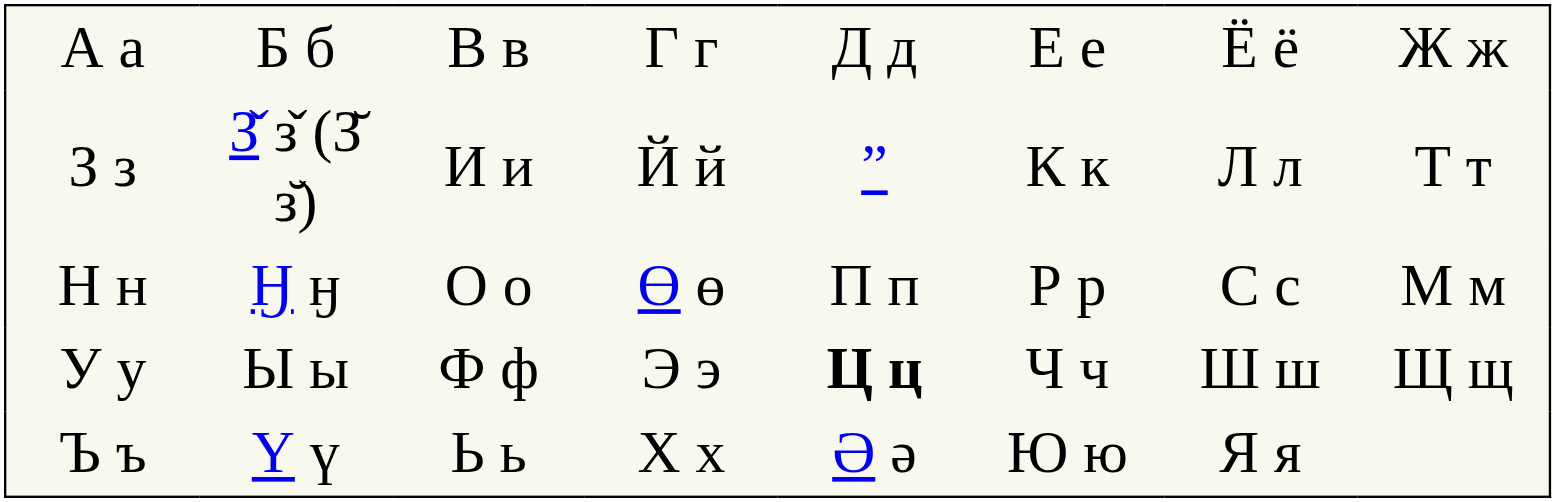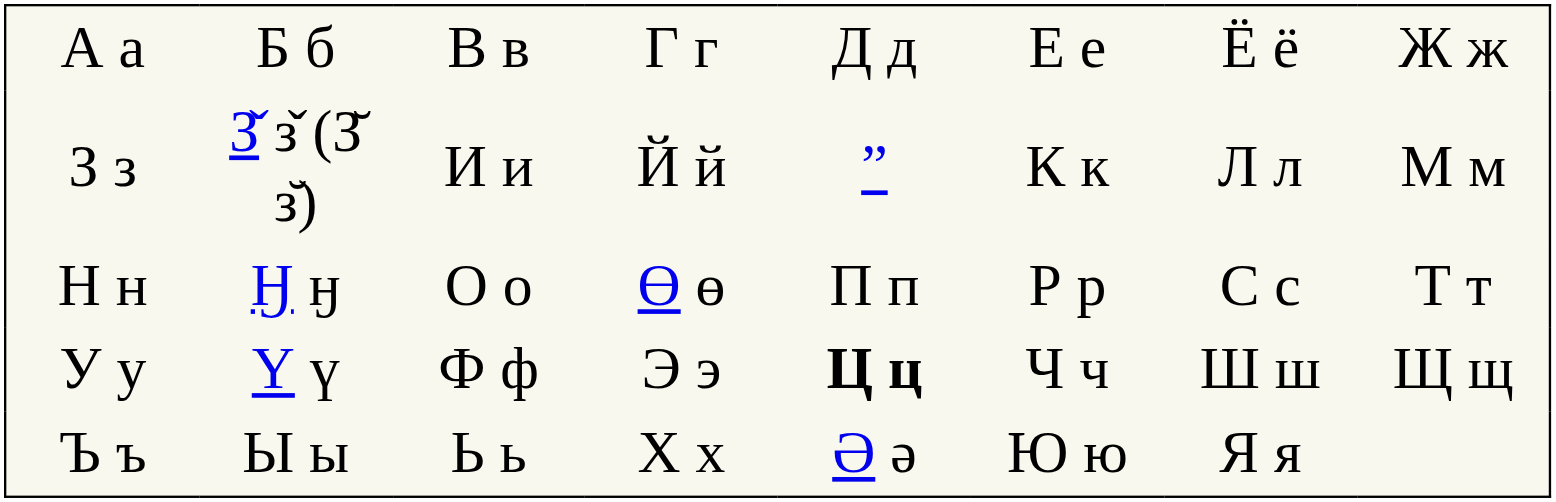(1453, 166) Т т -> (1453, 166) М м
(1453, 285) М м -> (1453, 285) Т т
(296, 369) Ы ы -> (296, 369) Ү ү
(296, 453) Ү ү -> (296, 453) Ы ы
